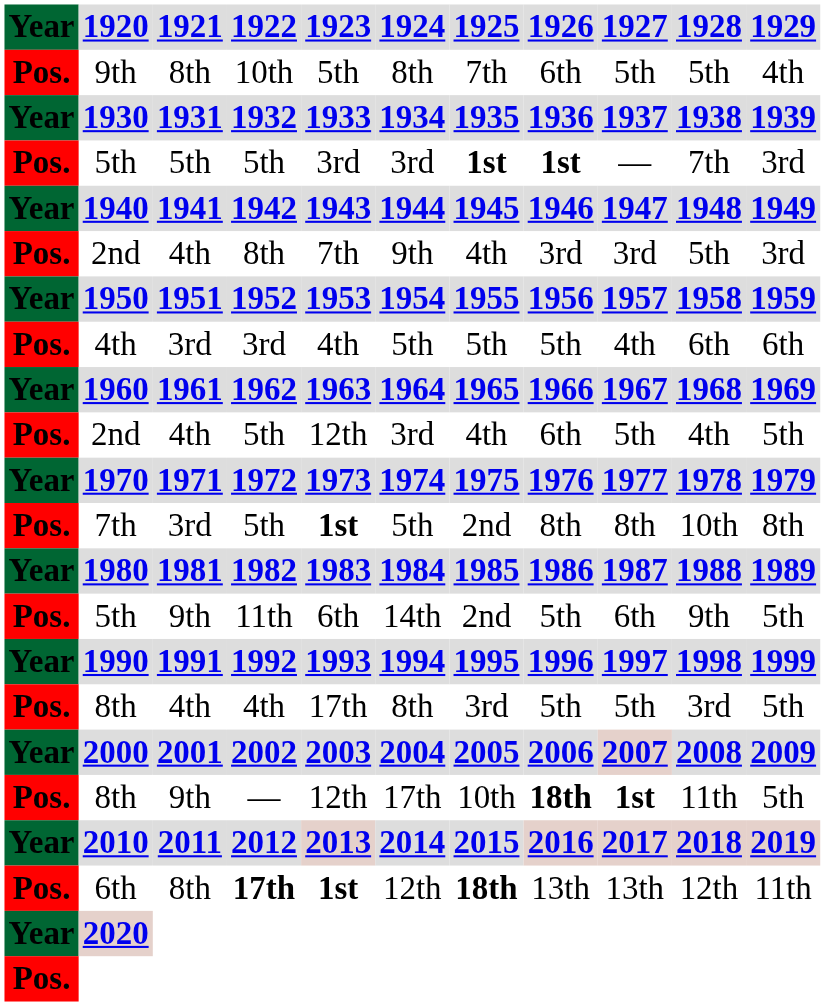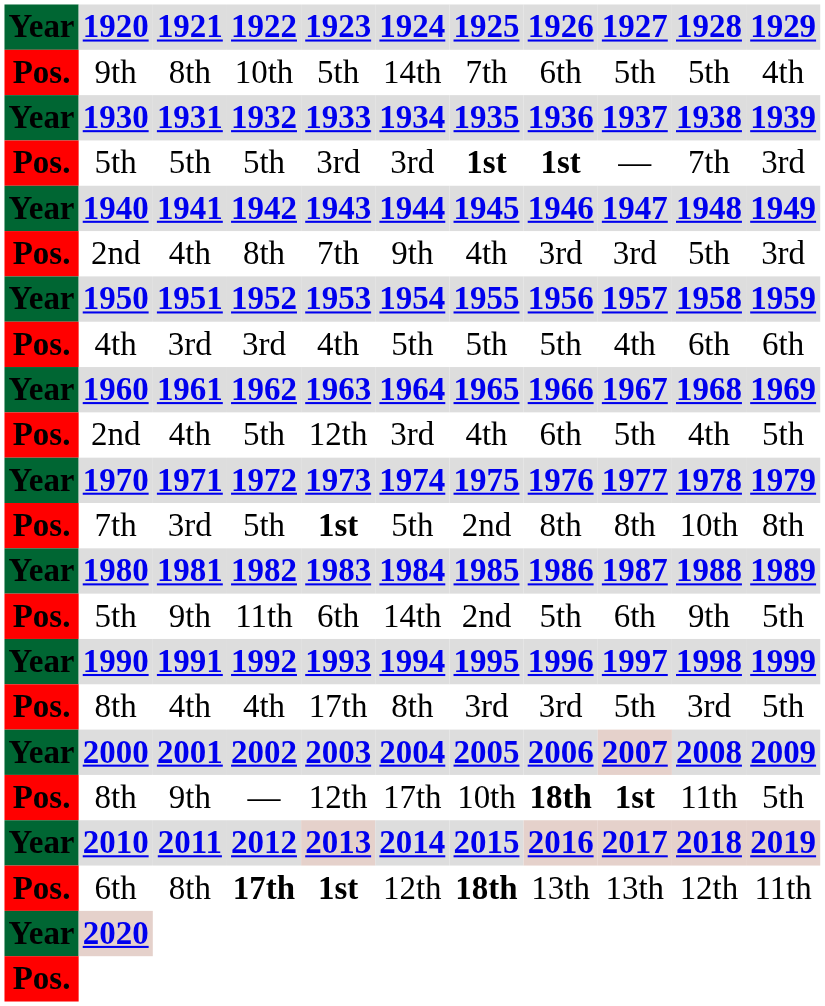(412, 71) 8th -> (412, 71) 14th
(561, 706) 5th -> (561, 706) 3rd
